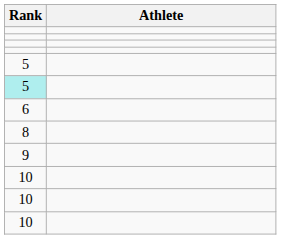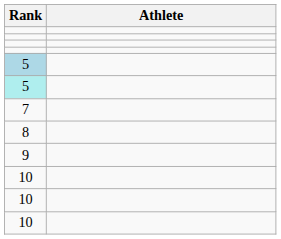(26, 64) no background -> (26, 64) lightblue background
(26, 109) 6 -> (26, 109) 7
